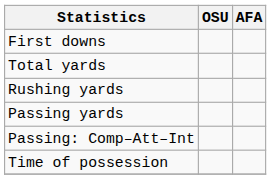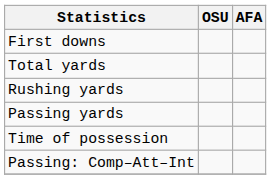rows swapped: (101, 138) <-> (88, 162)
